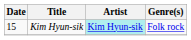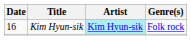(11, 27) 15 -> (11, 27) 16
